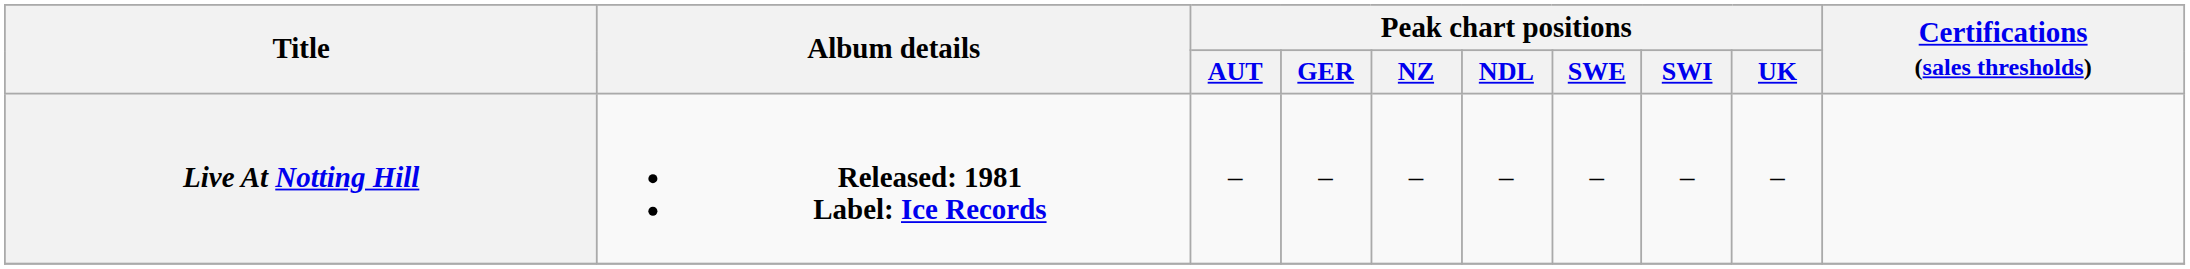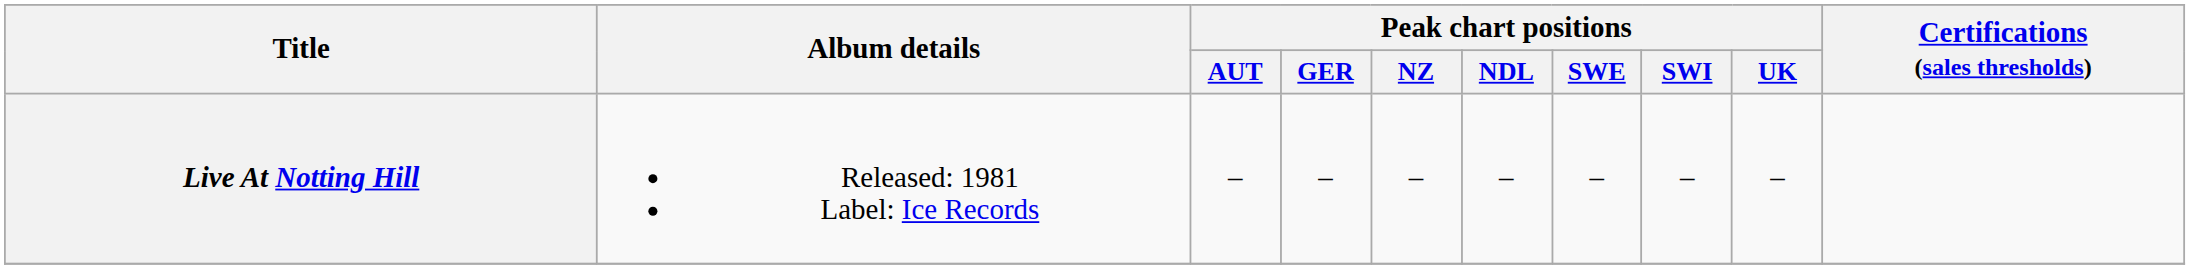(894, 195) bold -> (894, 195) normal
